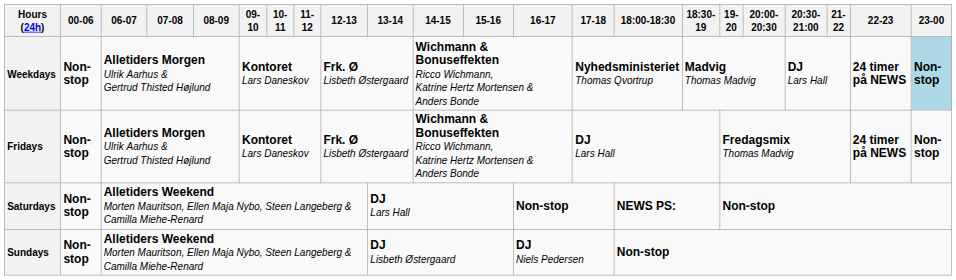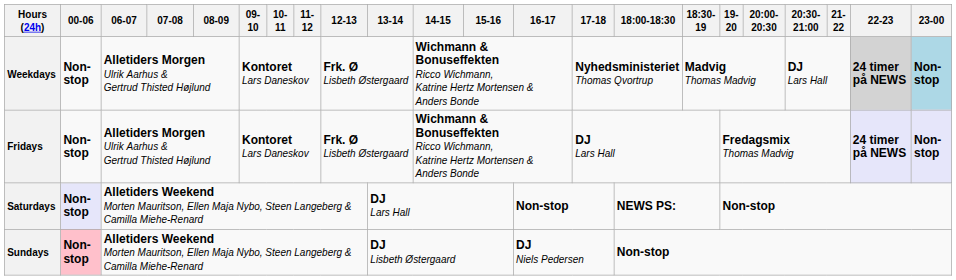(880, 73) no background -> (880, 73) lightgrey background
(880, 146) no background -> (880, 146) lavender background
(928, 146) no background -> (928, 146) lavender background
(77, 206) no background -> (77, 206) lavender background
(77, 252) no background -> (77, 252) pink background
